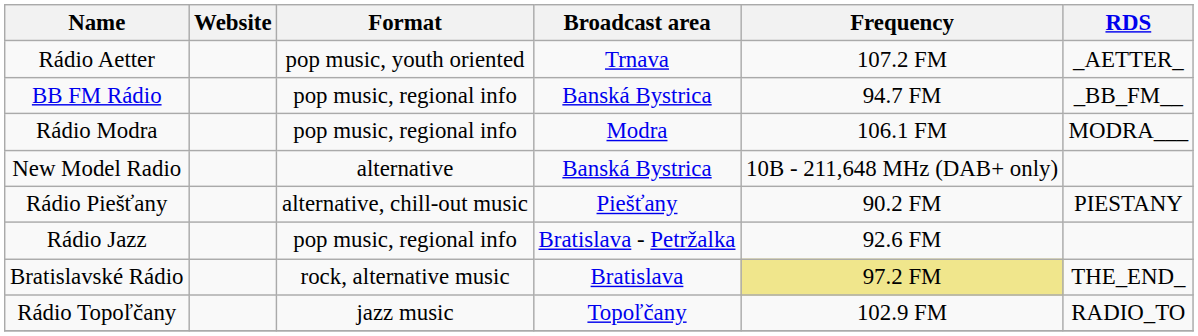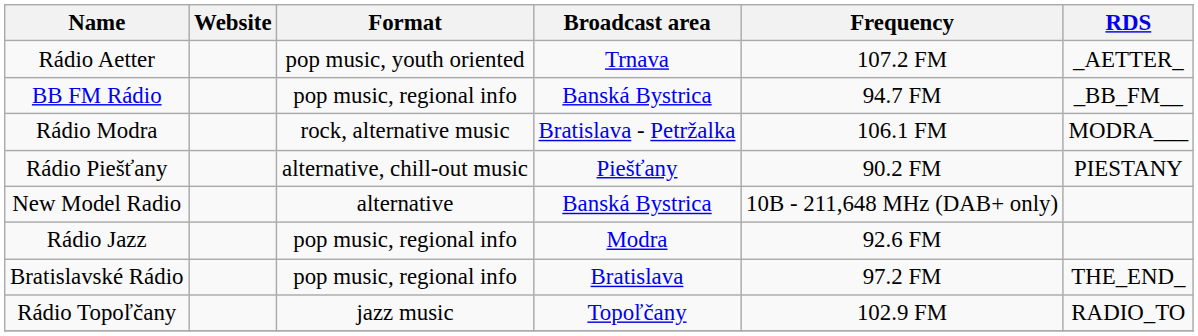(405, 131) pop music, regional info -> (405, 131) rock, alternative music
(637, 131) Modra -> (637, 131) Bratislava - Petržalka
rows swapped: (97, 167) <-> (97, 204)
(637, 240) Bratislava - Petržalka -> (637, 240) Modra
(405, 276) rock, alternative music -> (405, 276) pop music, regional info
(902, 276) khaki background -> (902, 276) no background
